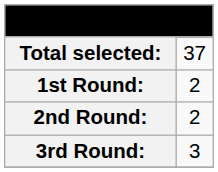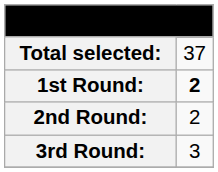(195, 85) normal -> (195, 85) bold
